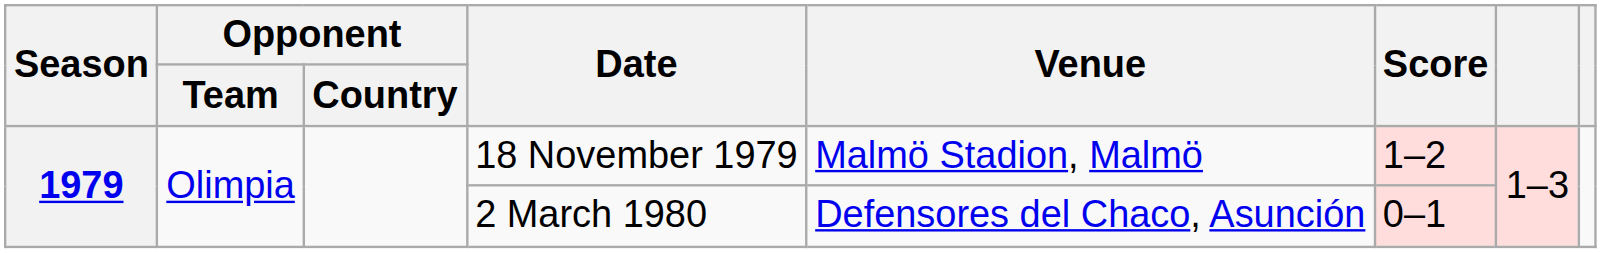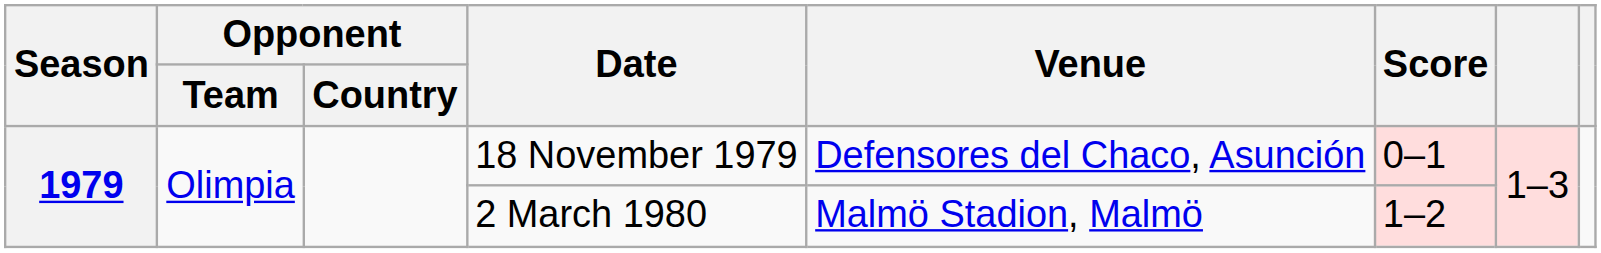(1009, 154) Malmö Stadion, Malmö -> (1090, 154) Defensores del Chaco, Asunción
(1415, 154) 1–2 -> (1415, 154) 0–1
(1090, 214) Defensores del Chaco, Asunción -> (1009, 214) Malmö Stadion, Malmö
(1415, 214) 0–1 -> (1415, 214) 1–2
